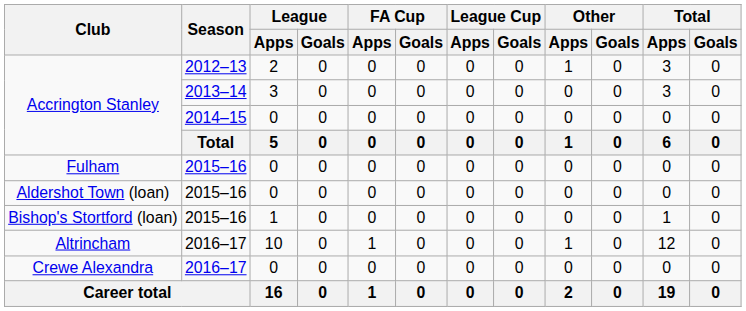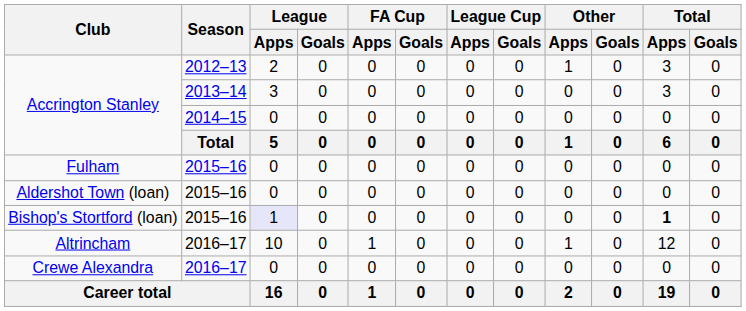(274, 218) no background -> (274, 218) lavender background
(667, 218) normal -> (667, 218) bold
